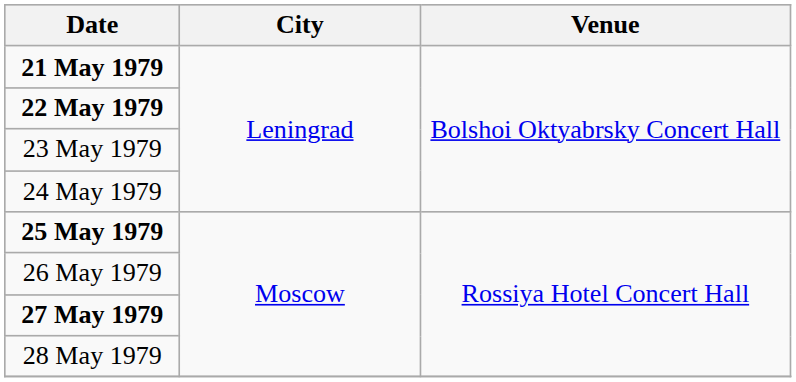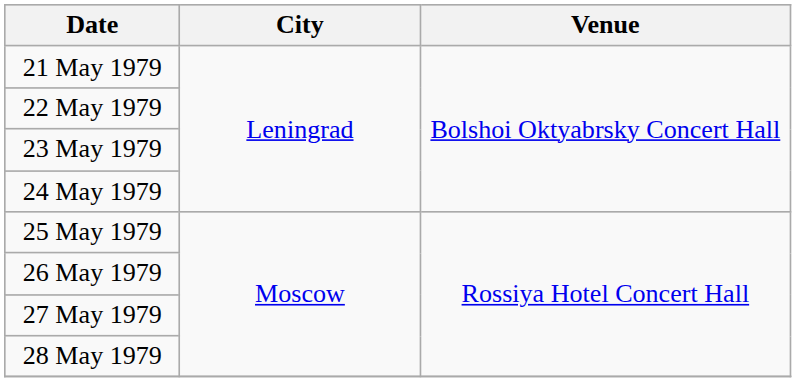(92, 66) bold -> (92, 66) normal
(92, 107) bold -> (92, 107) normal
(92, 231) bold -> (92, 231) normal
(92, 314) bold -> (92, 314) normal
